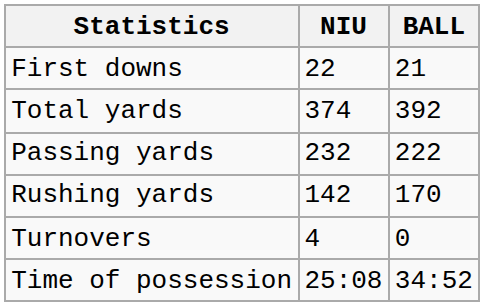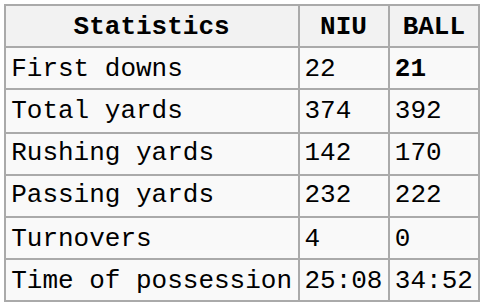(410, 69) normal -> (410, 69) bold
rows swapped: (113, 196) <-> (113, 153)
